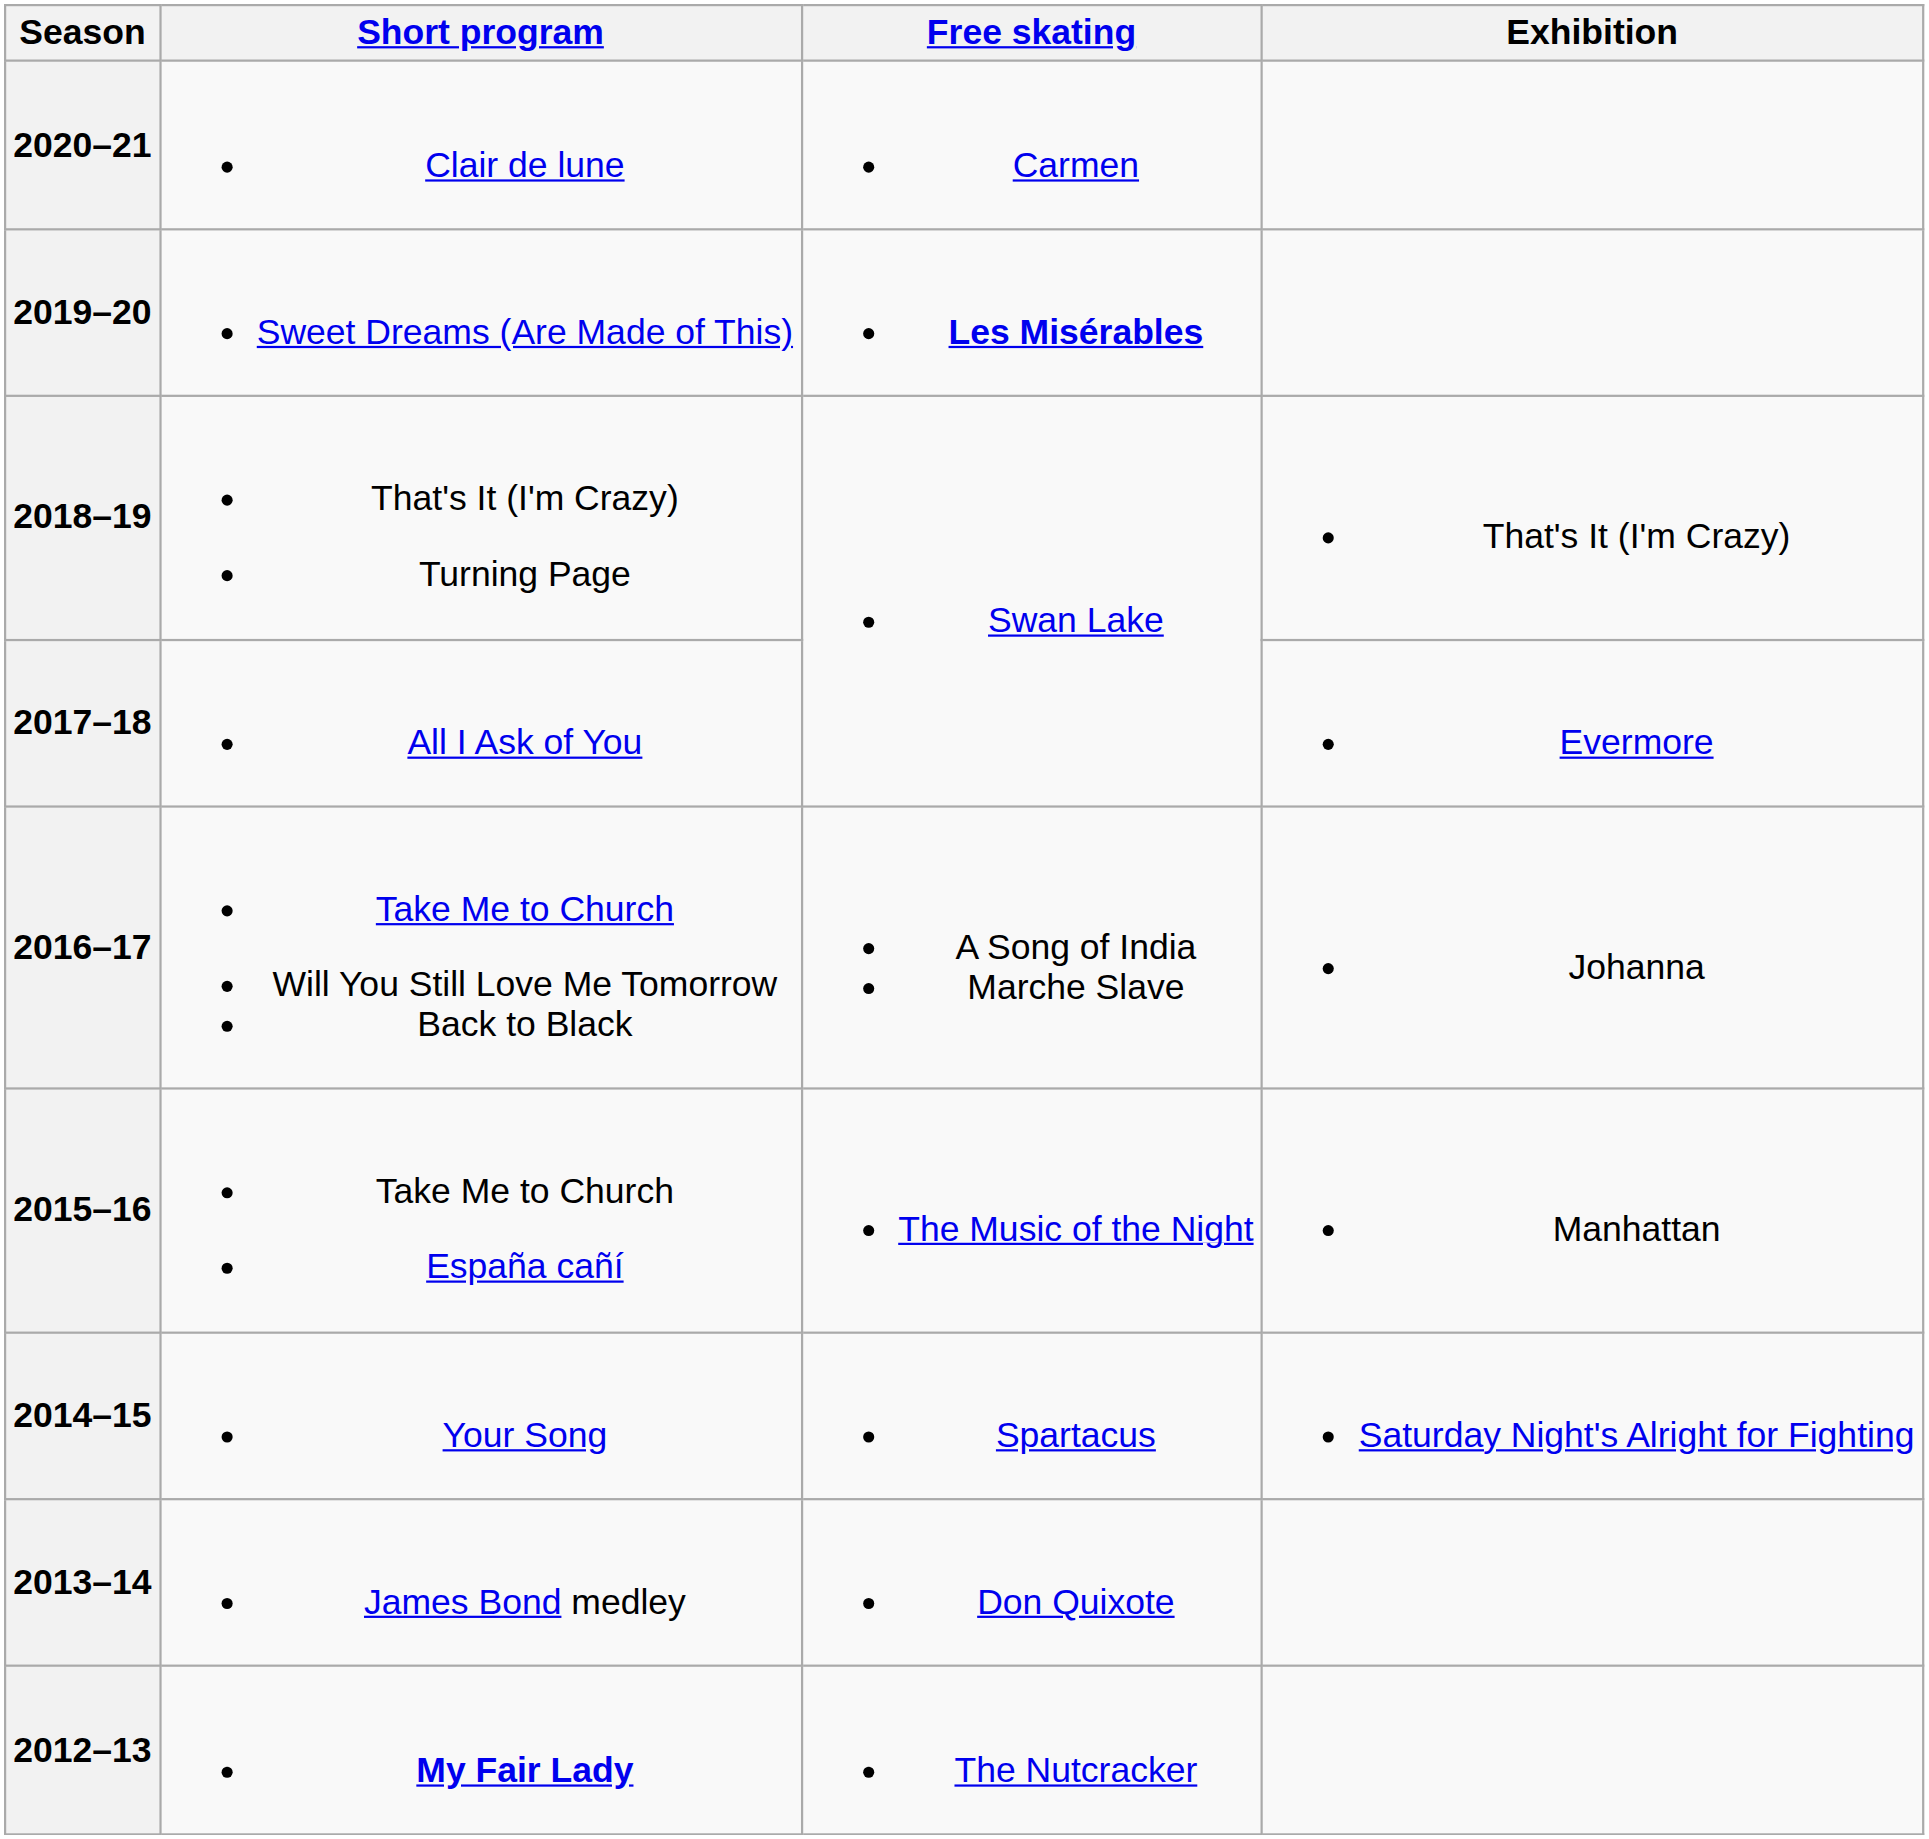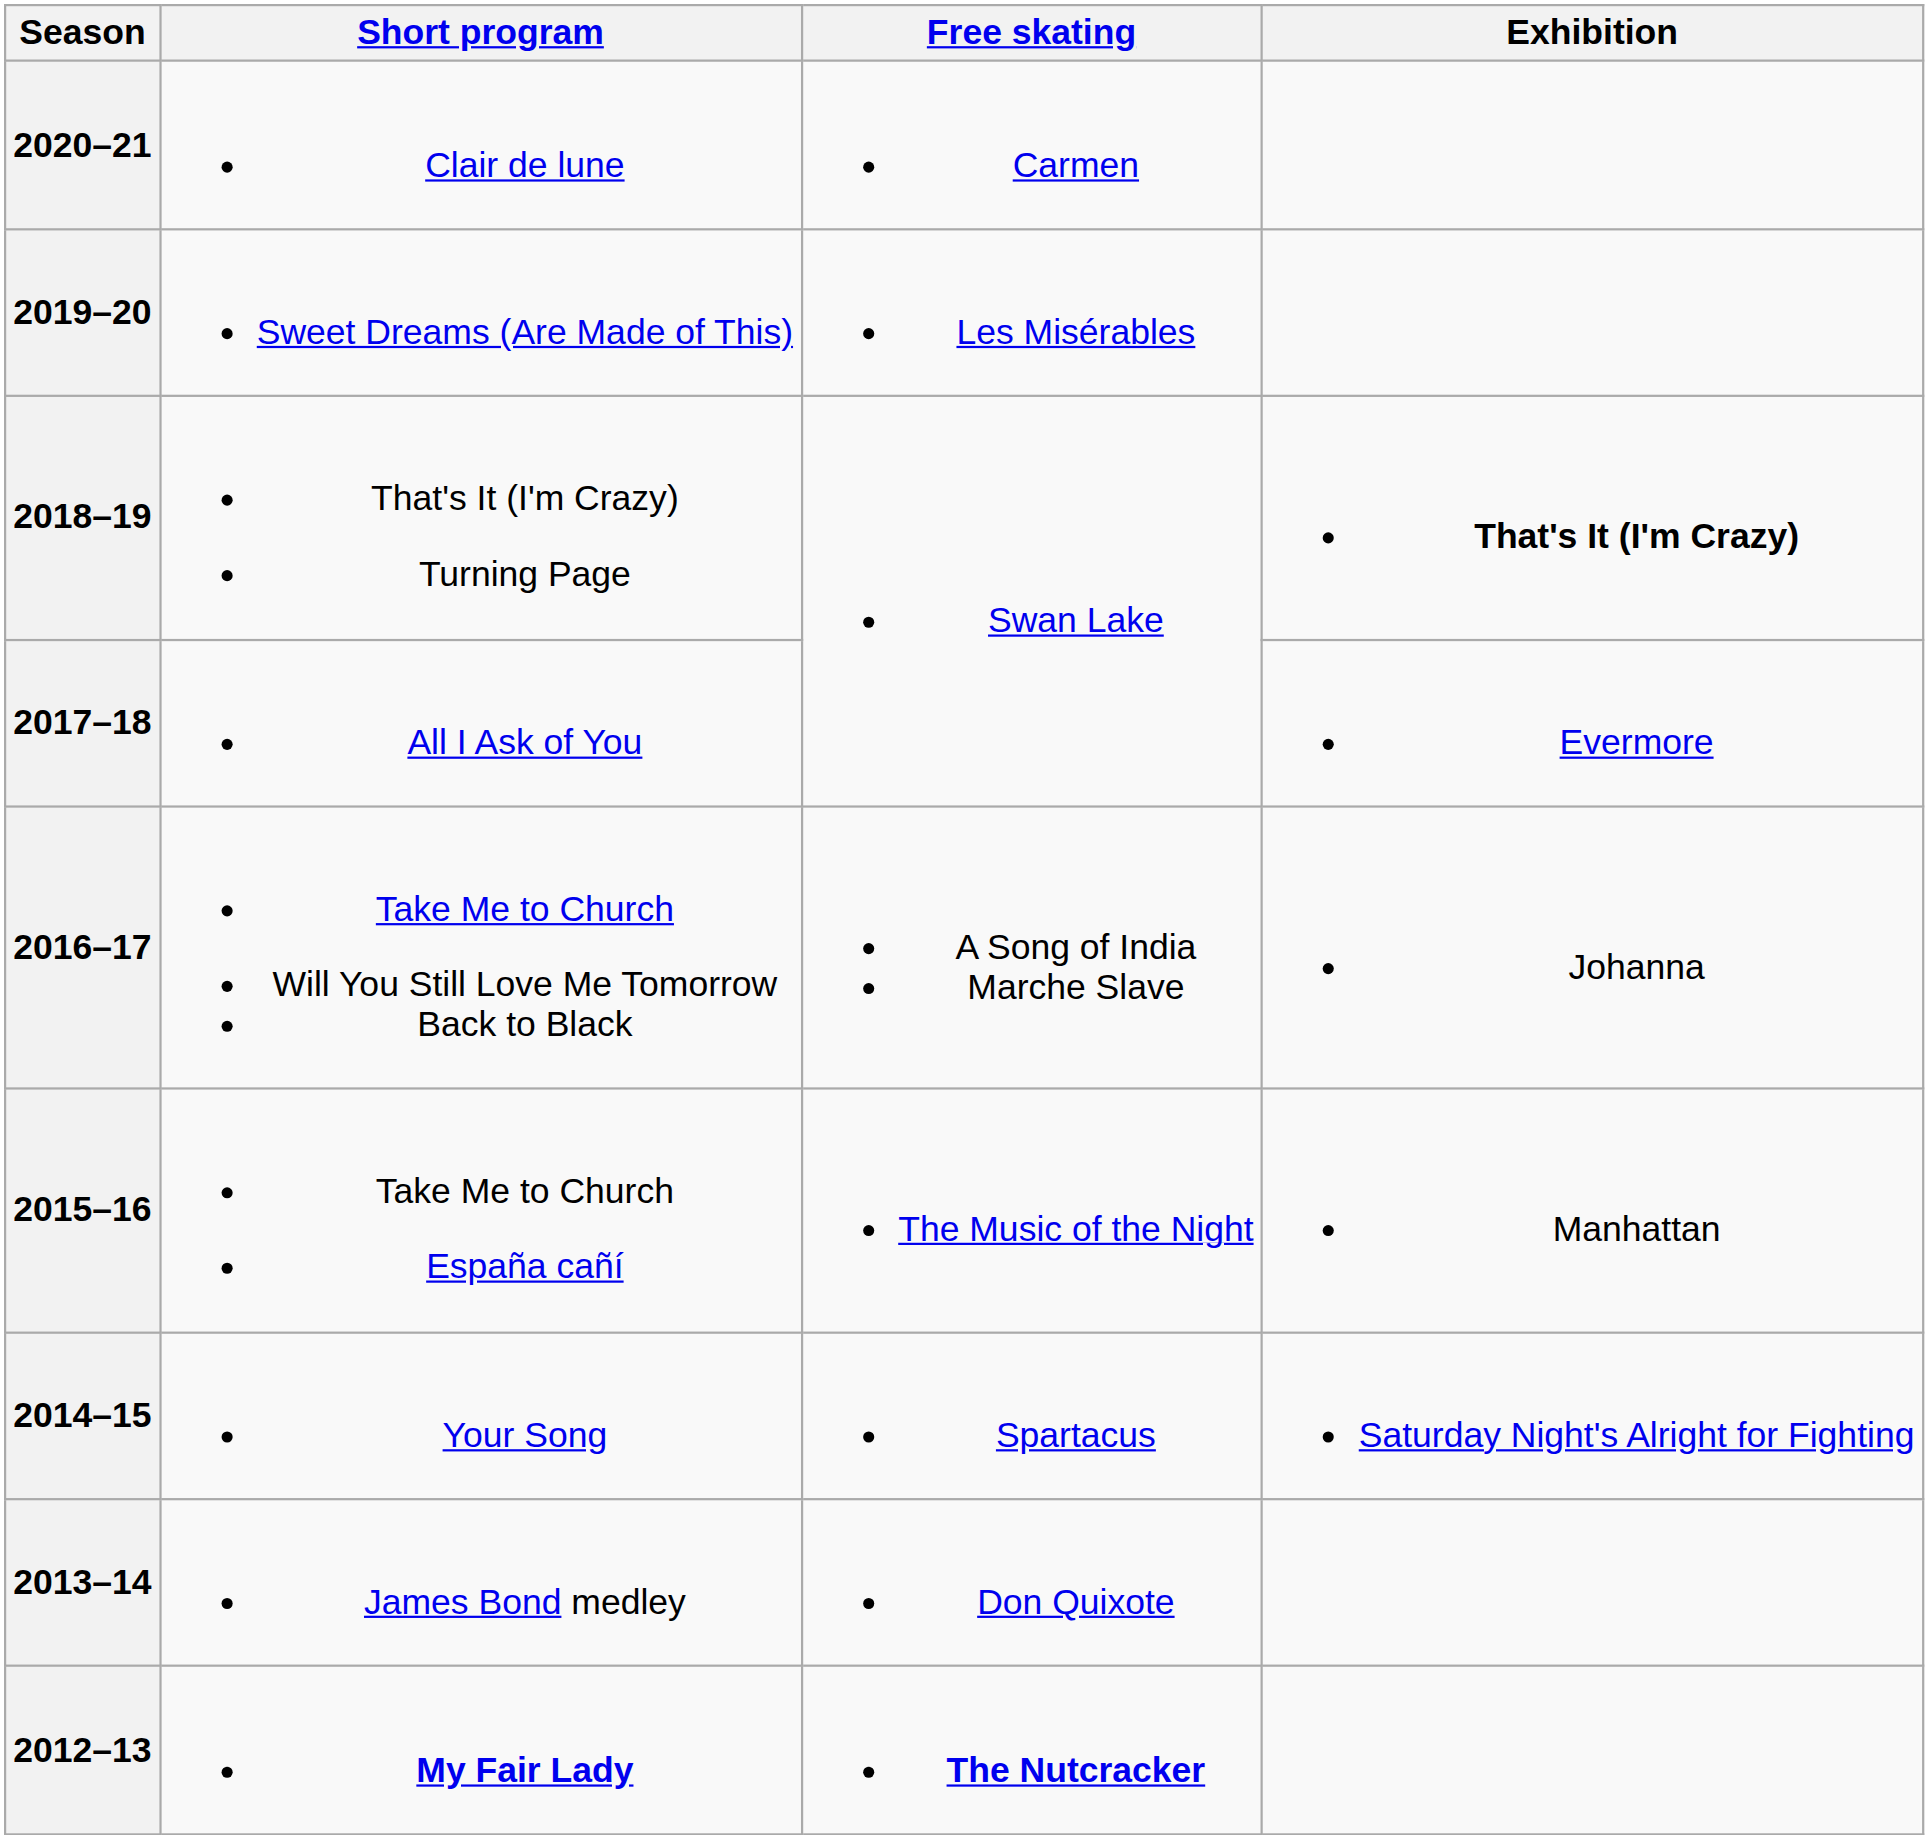(1031, 332) bold -> (1031, 332) normal
(1592, 537) normal -> (1592, 537) bold
(1031, 1770) normal -> (1031, 1770) bold
